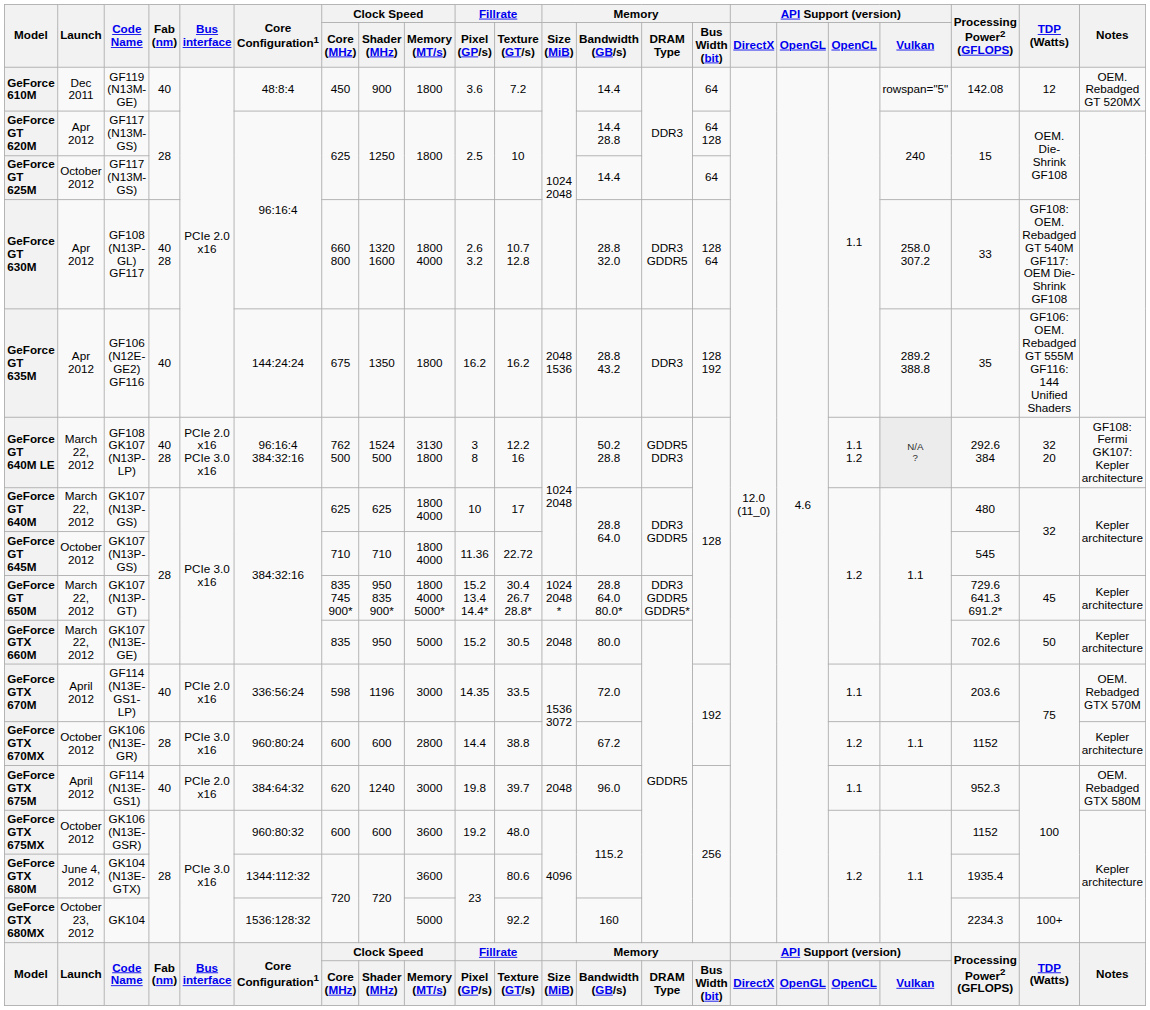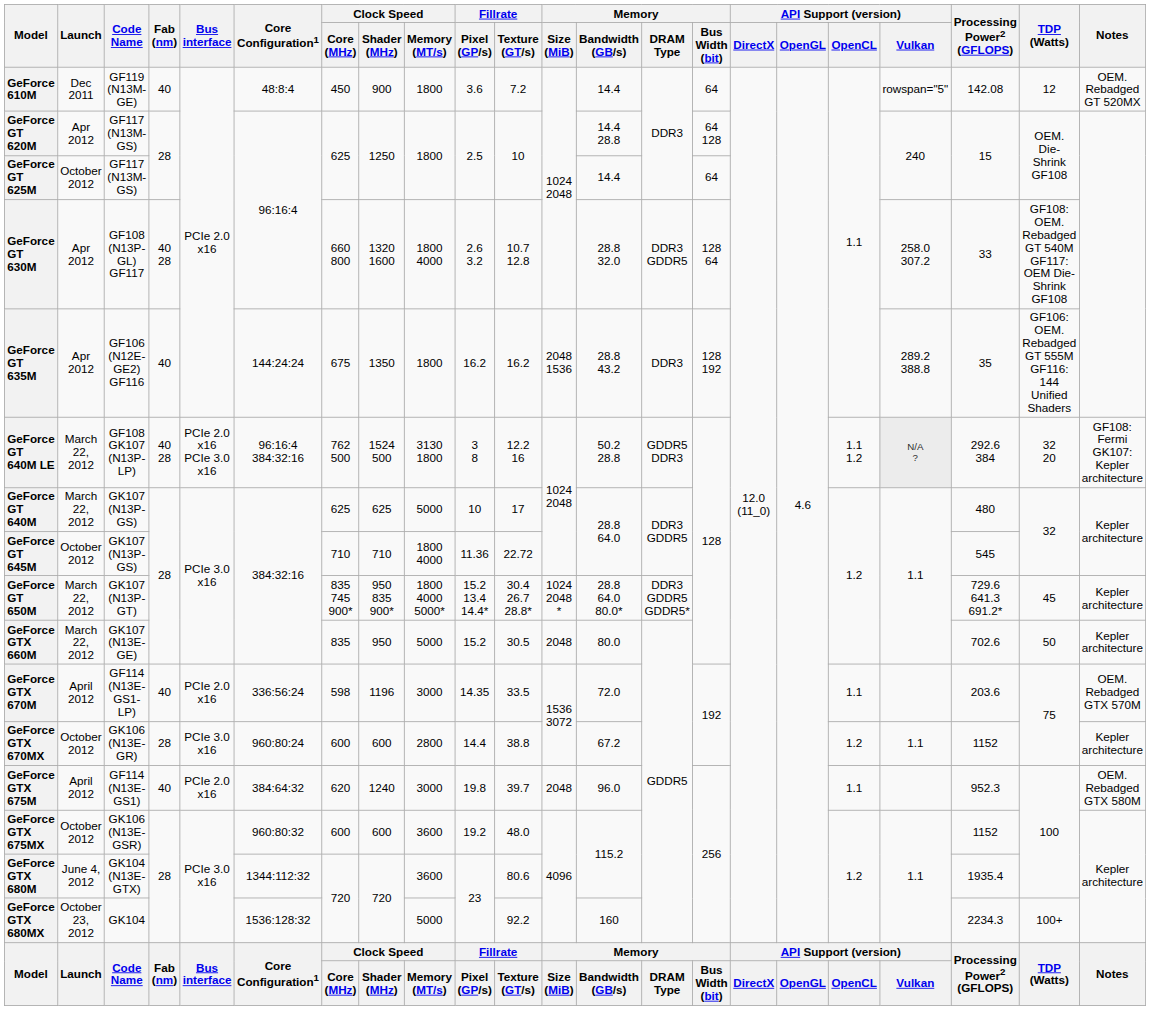(429, 509) 1800 4000 -> (429, 509) 5000
